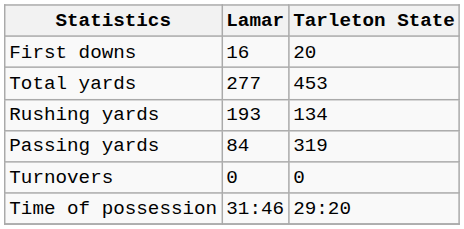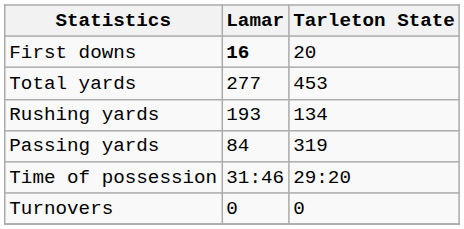(238, 52) normal -> (238, 52) bold
rows swapped: (61, 177) <-> (113, 209)
